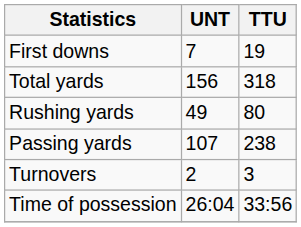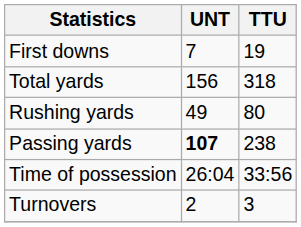(202, 143) normal -> (202, 143) bold
rows swapped: (53, 174) <-> (93, 205)
